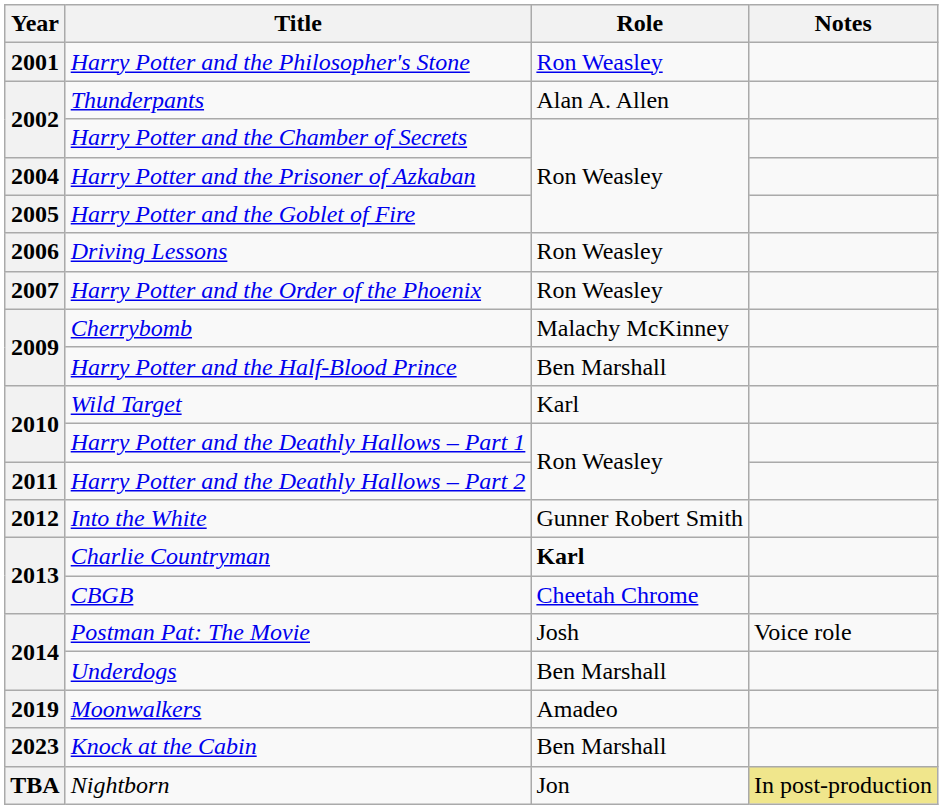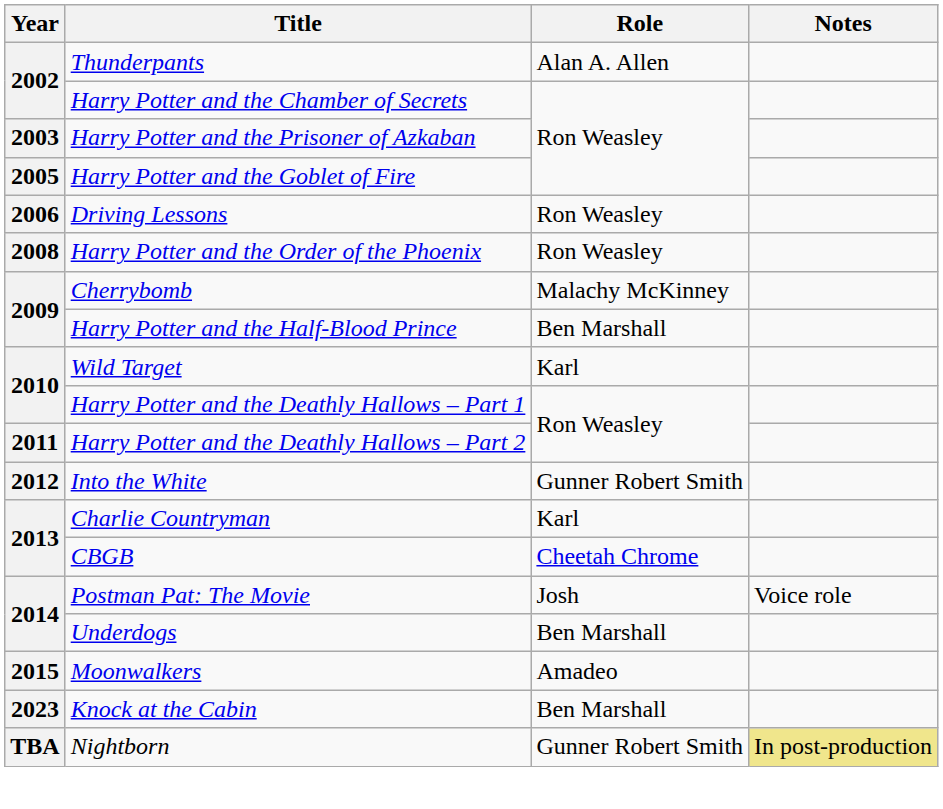- row: (270, 61)
(35, 175) 2004 -> (35, 137) 2003
(35, 289) 2007 -> (35, 251) 2008
(560, 556) bold -> (558, 518) normal
(35, 708) 2019 -> (35, 670) 2015
(553, 784) Jon -> (640, 746) Gunner Robert Smith
